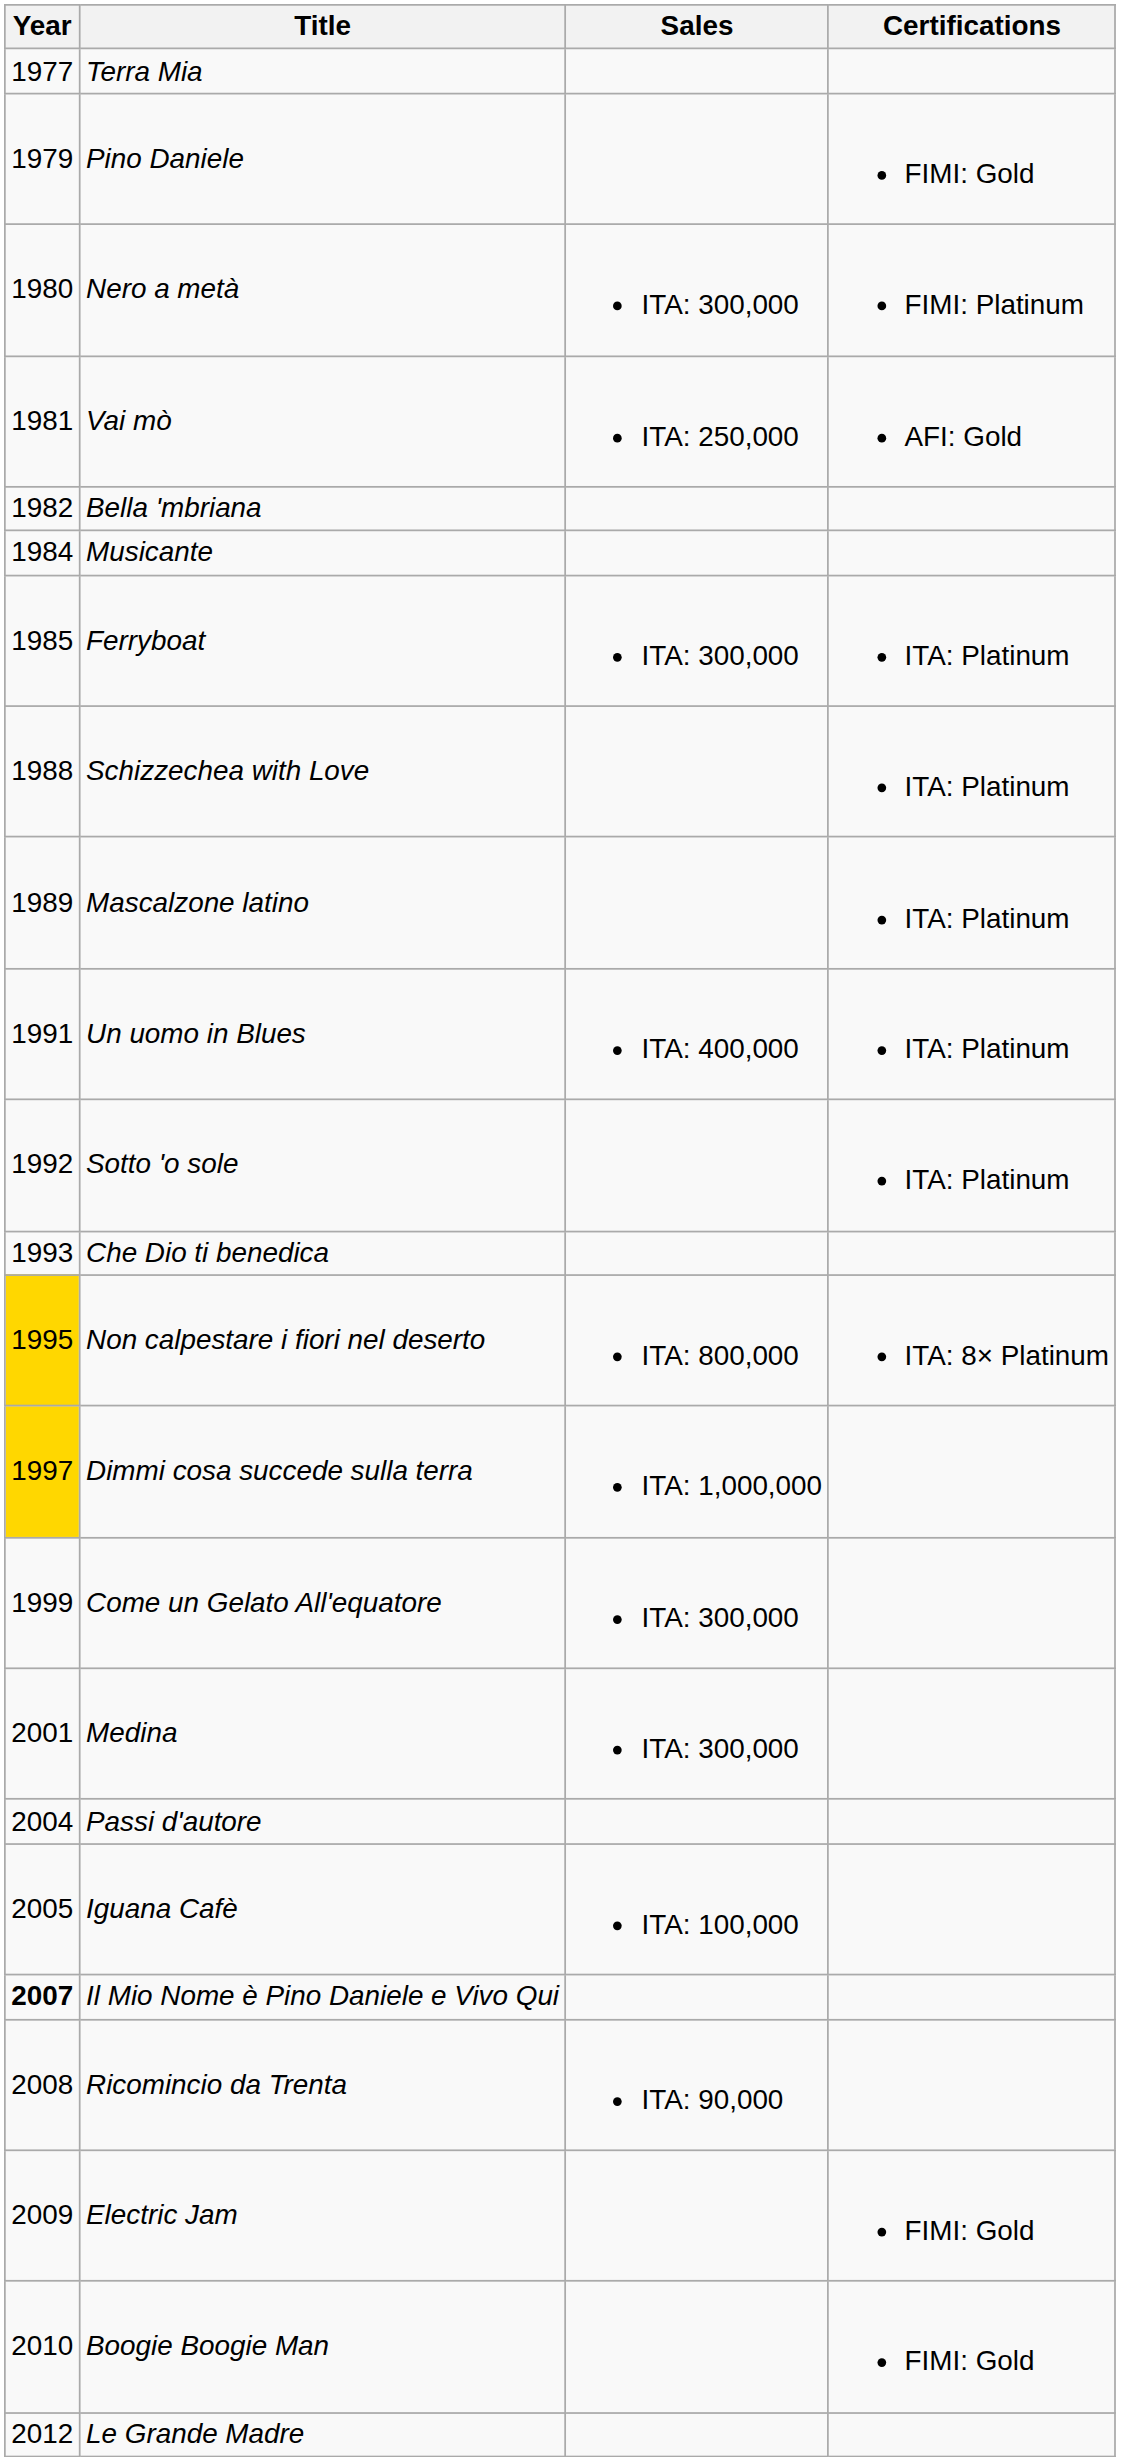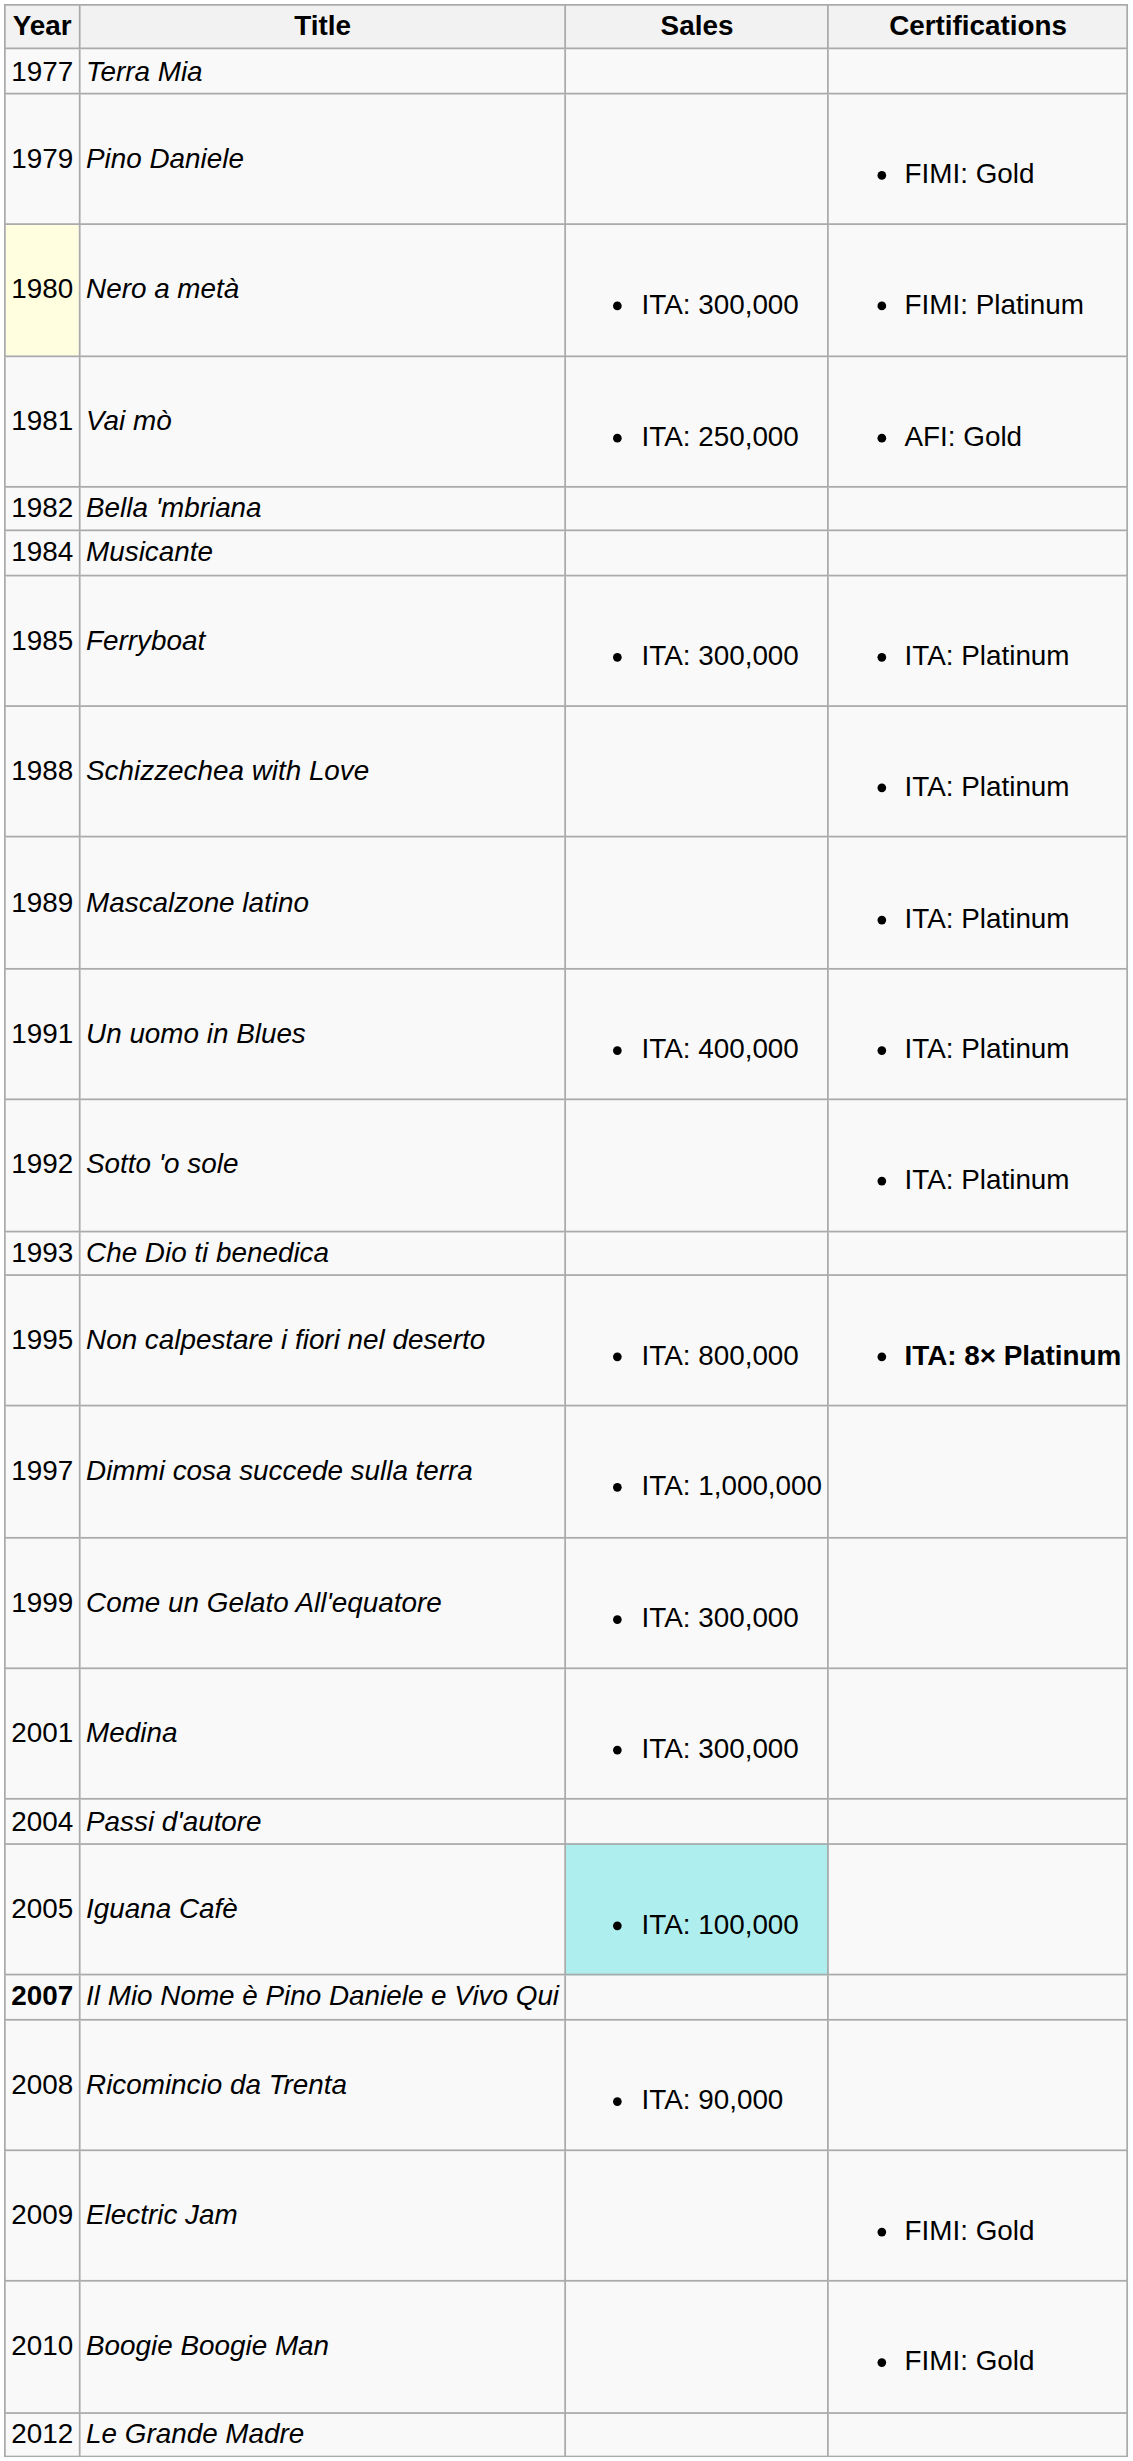(42, 289) no background -> (42, 289) lightyellow background
(42, 1340) gold background -> (42, 1340) no background
(972, 1356) normal -> (978, 1356) bold
(42, 1471) gold background -> (42, 1471) no background
(697, 1925) no background -> (697, 1925) paleturquoise background
